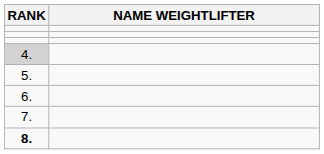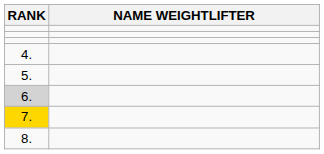(27, 54) lightgrey background -> (27, 54) no background
(27, 96) no background -> (27, 96) lightgrey background
(27, 117) no background -> (27, 117) gold background
(27, 138) bold -> (27, 138) normal
